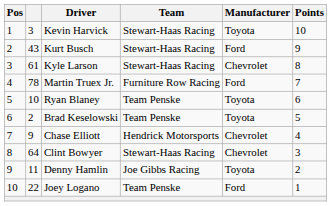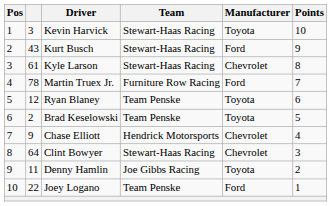(33, 99) 10 -> (33, 99) 12
